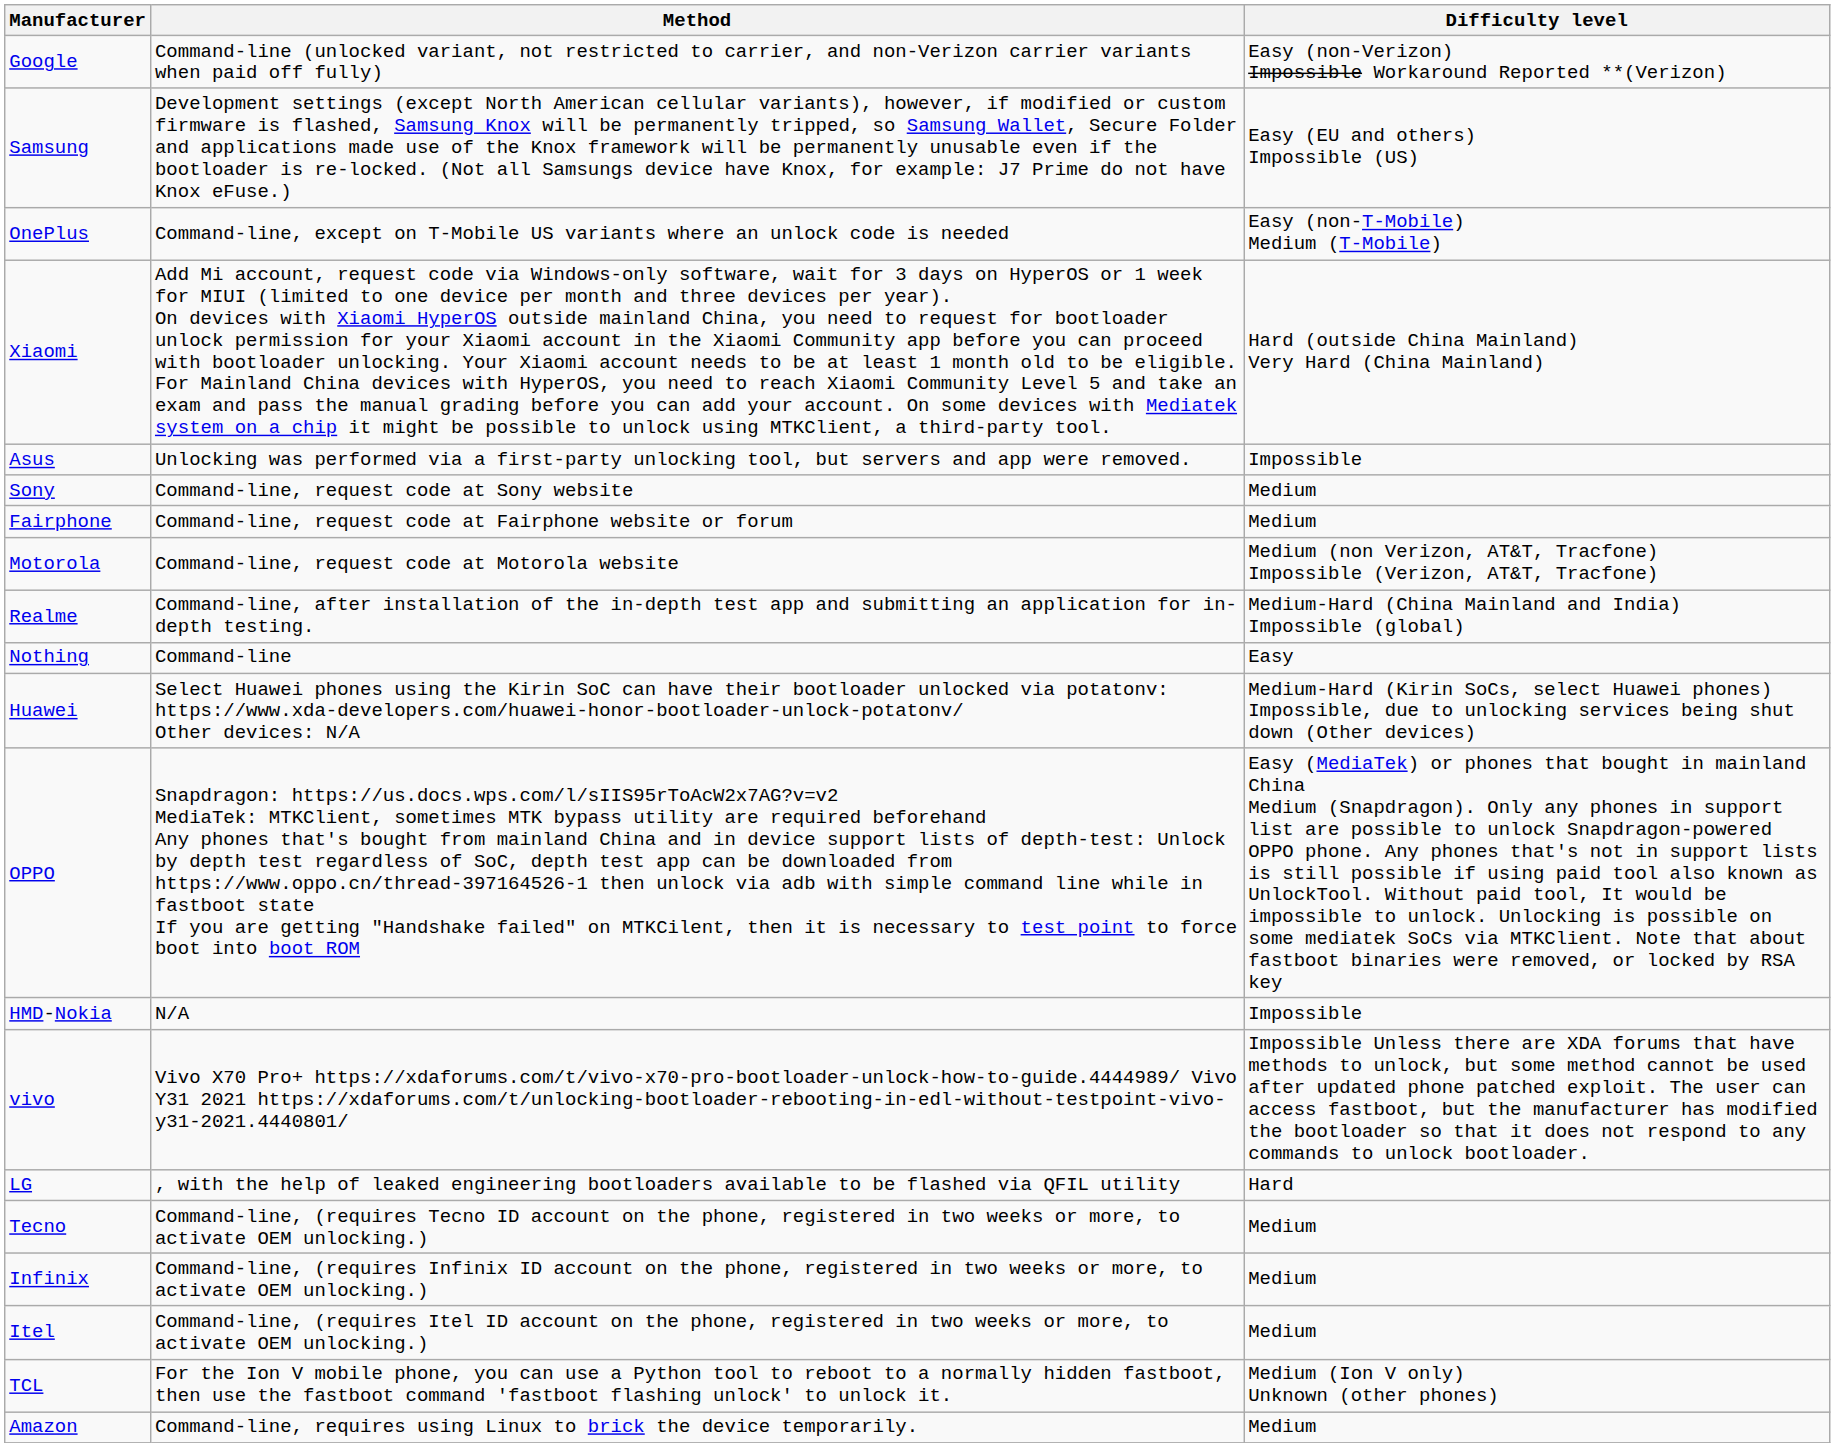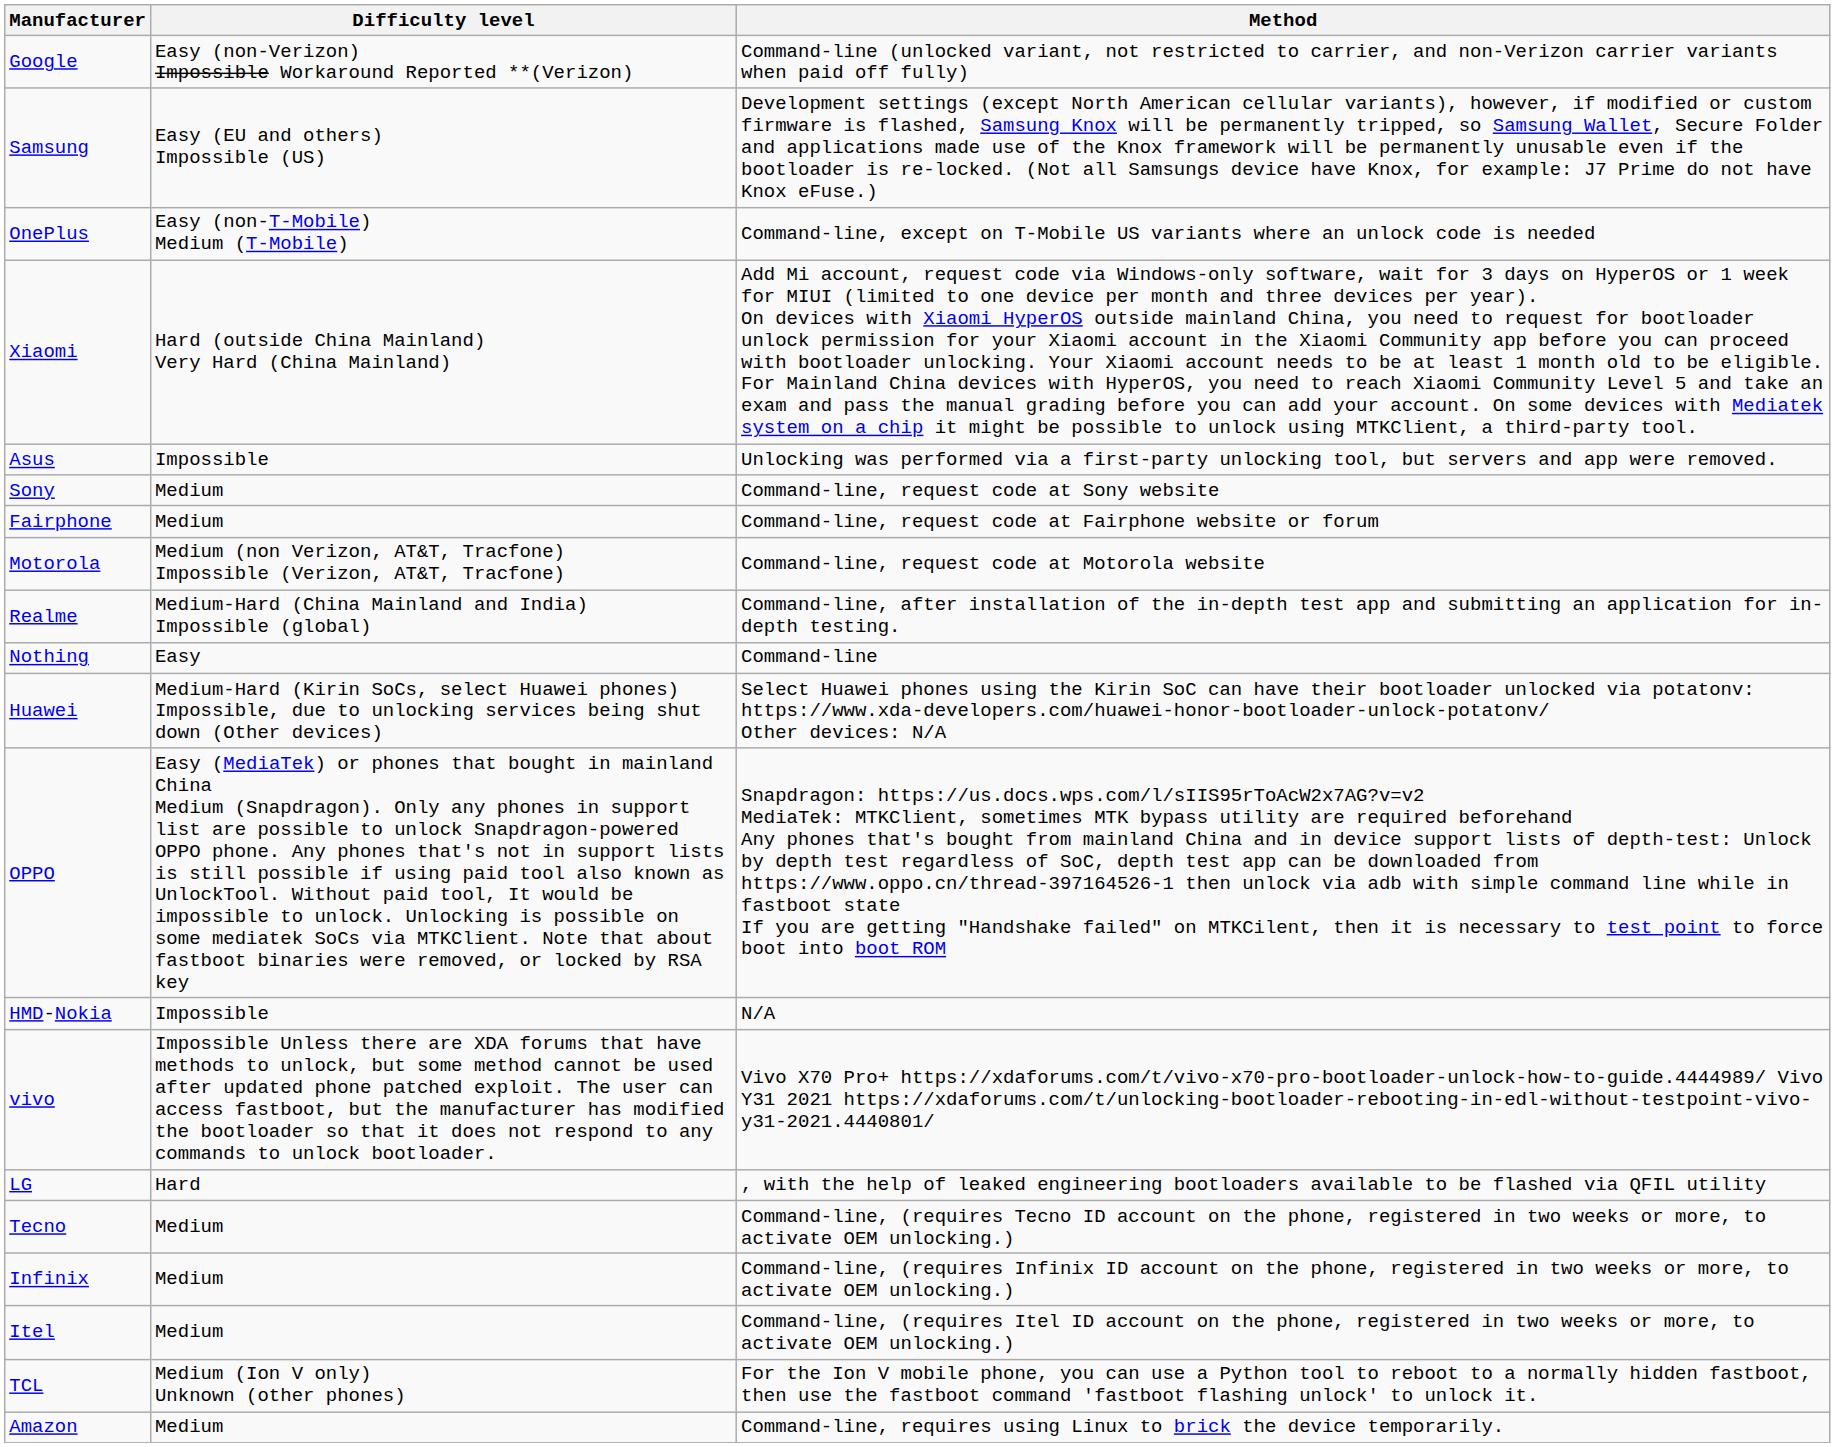columns swapped: (1537, 20) <-> (697, 20)
